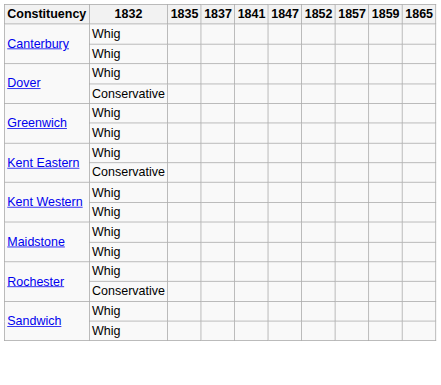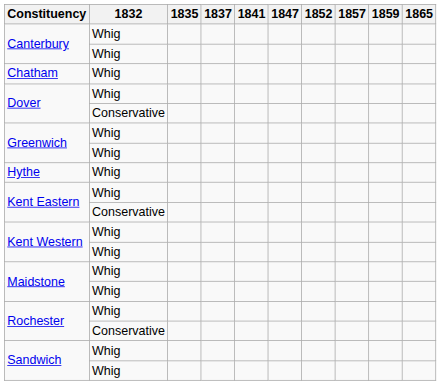+ row: (33, 73)
+ row: (24, 172)
